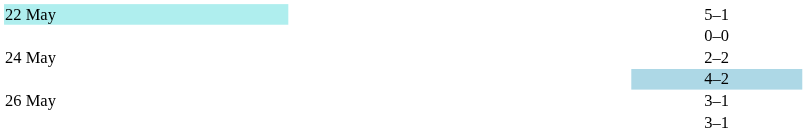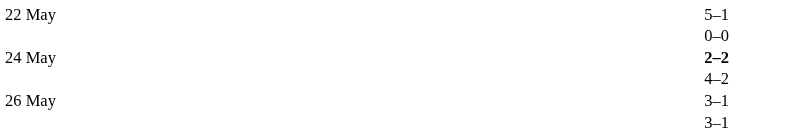(30, 14) paleturquoise background -> (30, 14) no background
(717, 57) normal -> (717, 57) bold
(717, 79) lightblue background -> (717, 79) no background
